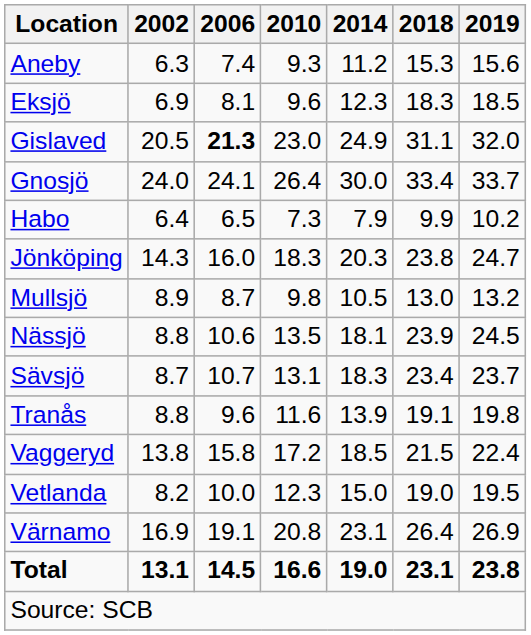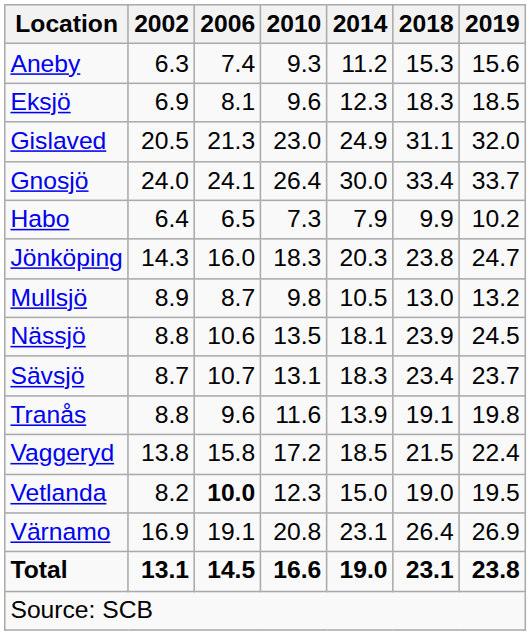(231, 141) bold -> (231, 141) normal
(231, 492) normal -> (231, 492) bold
